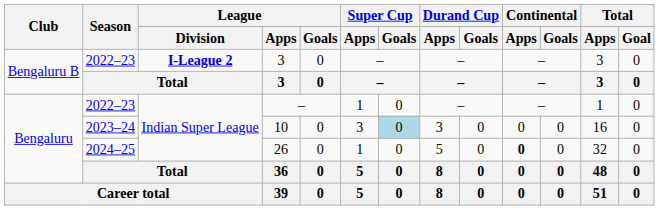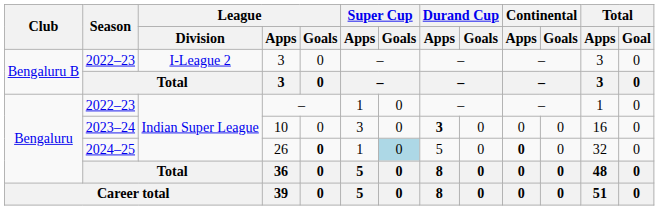(200, 60) bold -> (200, 60) normal
(399, 127) lightblue background -> (399, 127) no background
(439, 127) normal -> (439, 127) bold
(320, 149) normal -> (320, 149) bold
(399, 149) no background -> (399, 149) lightblue background
